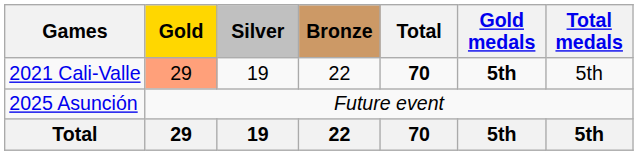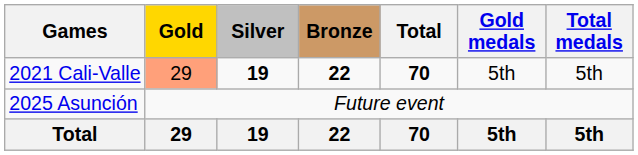(258, 73) normal -> (258, 73) bold
(339, 73) normal -> (339, 73) bold
(502, 73) bold -> (502, 73) normal
